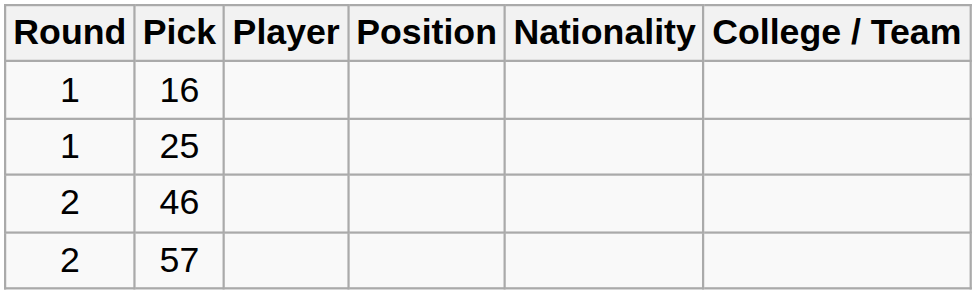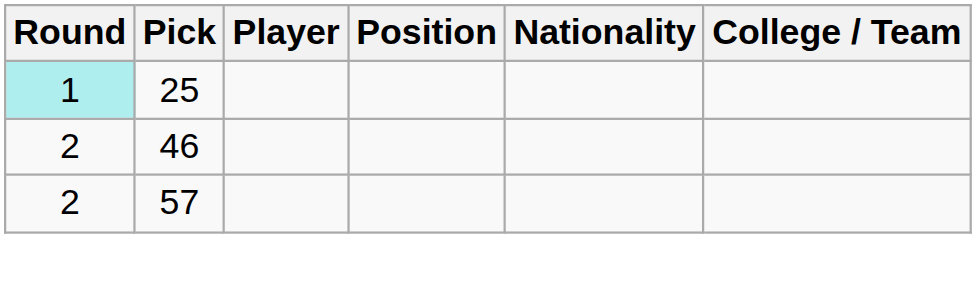- row: (179, 89)
(70, 145) no background -> (70, 89) paleturquoise background
